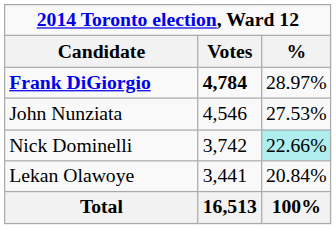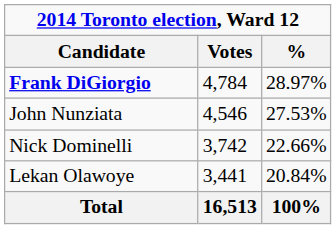(225, 82) bold -> (225, 82) normal
(296, 144) paleturquoise background -> (296, 144) no background
